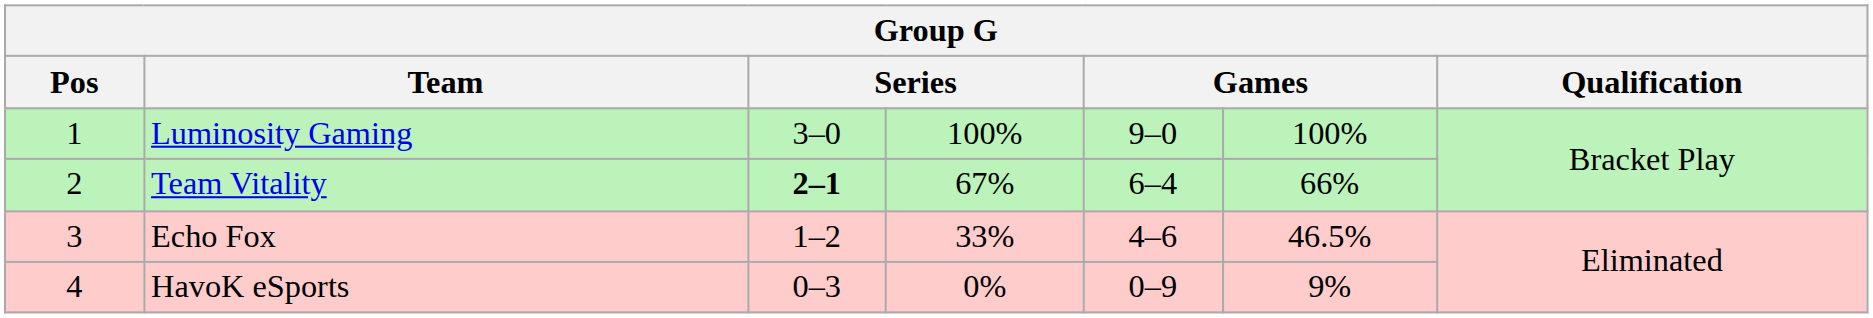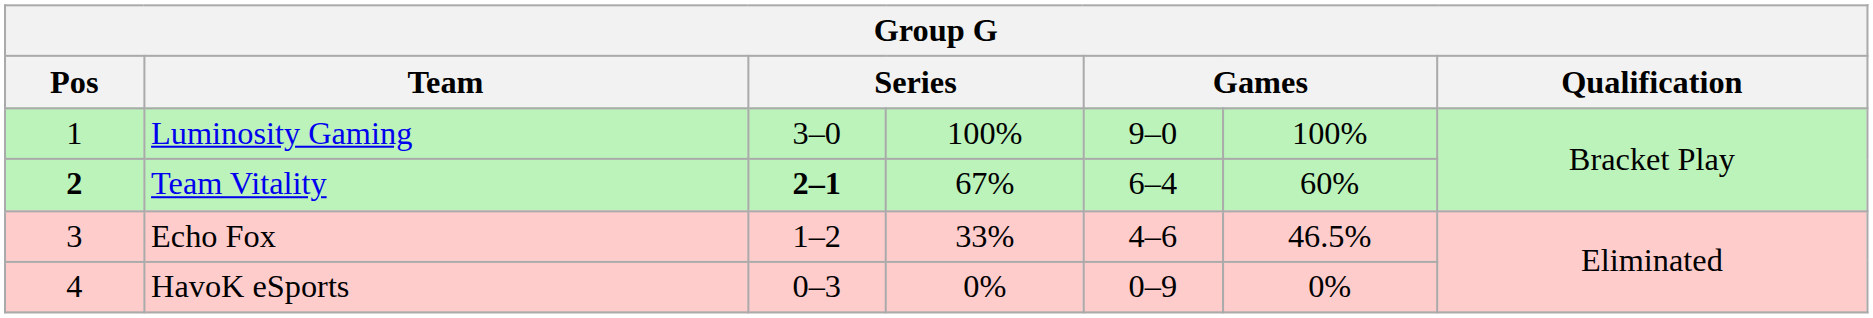(74, 184) normal -> (74, 184) bold
(1330, 184) 66% -> (1330, 184) 60%
(1330, 286) 9% -> (1330, 286) 0%
